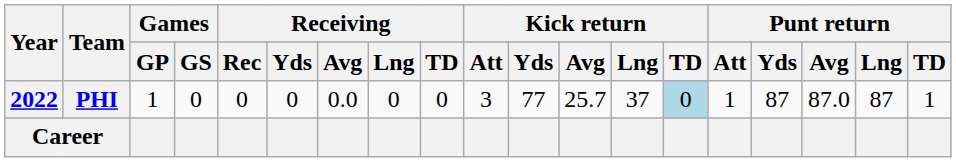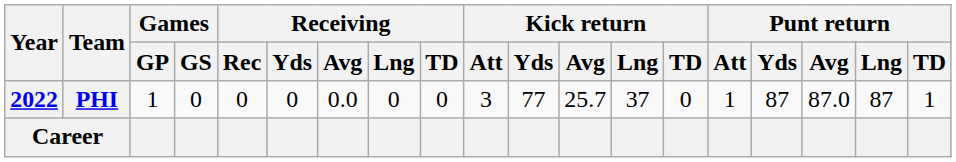(686, 99) lightblue background -> (686, 99) no background
